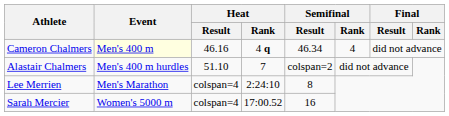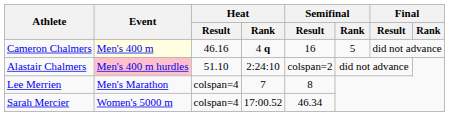(310, 49) 46.34 -> (310, 49) 16
(352, 49) 4 -> (352, 49) 5
(143, 67) no background -> (143, 67) pink background
(263, 67) 7 -> (263, 67) 2:24:10
(263, 85) 2:24:10 -> (263, 85) 7
(310, 103) 16 -> (310, 103) 46.34
